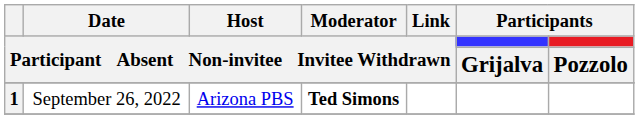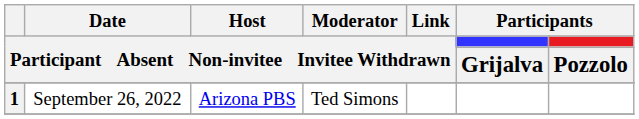(354, 98) bold -> (355, 98) normal
